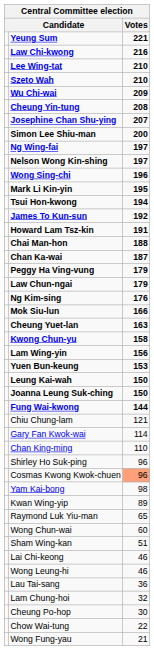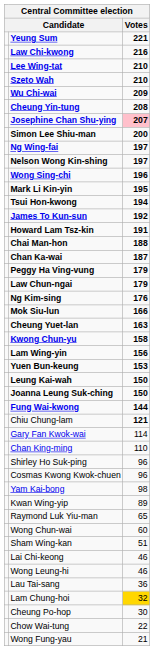(140, 121) no background -> (140, 121) pink background
(140, 421) normal -> (140, 421) bold
(143, 476) lightsalmon background -> (143, 476) no background
(143, 598) no background -> (143, 598) gold background
